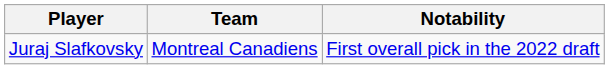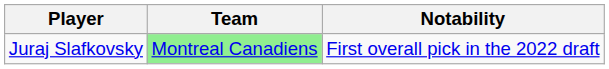(235, 48) no background -> (235, 48) lightgreen background
